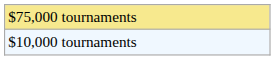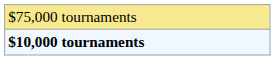(72, 41) normal -> (76, 41) bold
